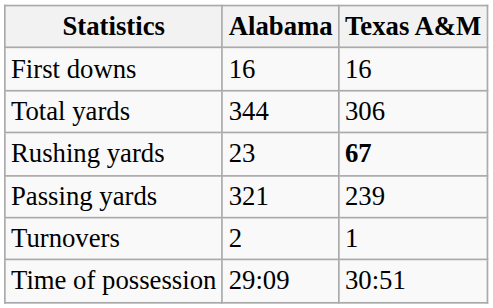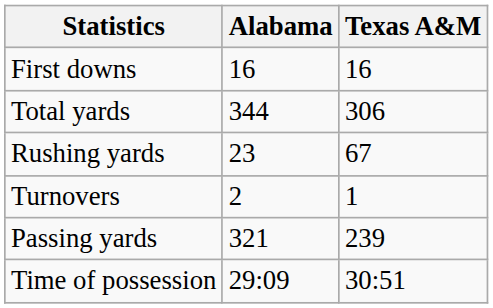(358, 153) bold -> (358, 153) normal
rows swapped: (84, 195) <-> (65, 238)
